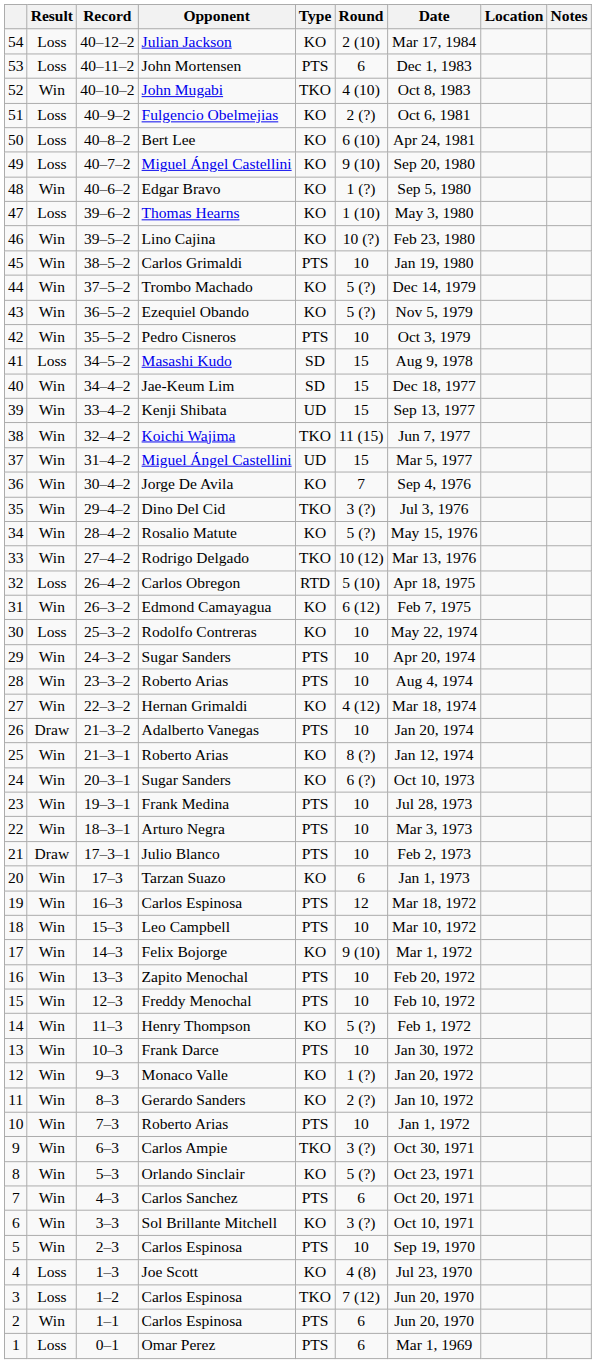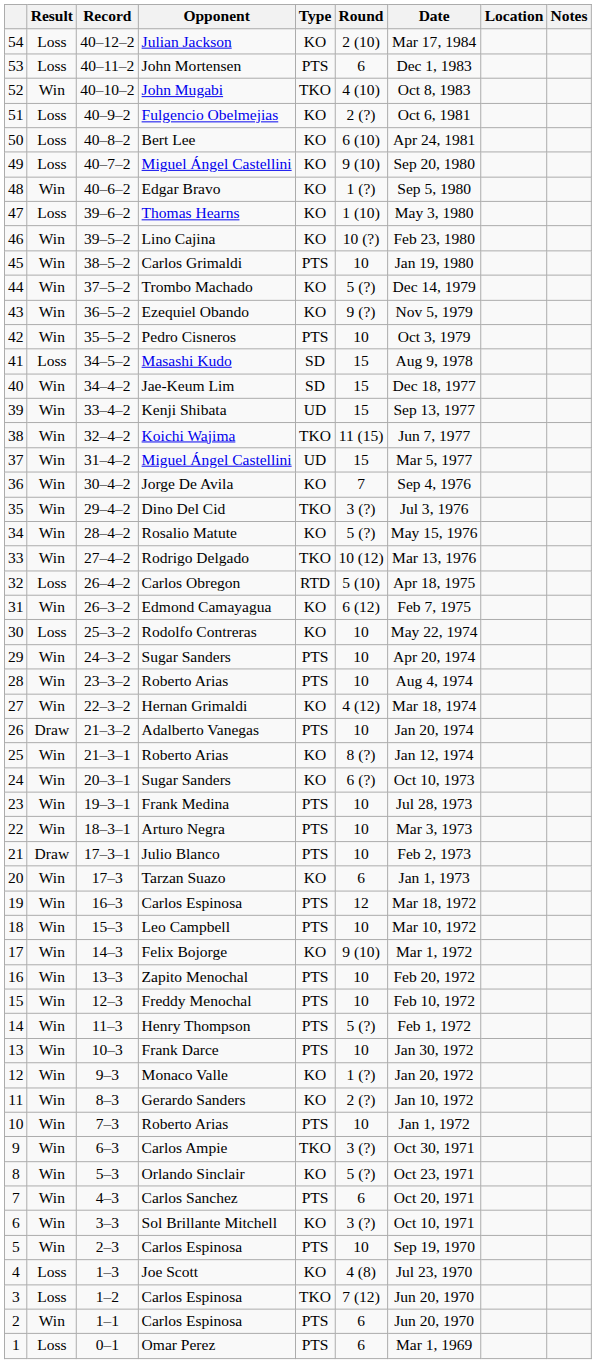(361, 312) 5 (?) -> (361, 312) 9 (?)
(315, 1025) KO -> (315, 1025) PTS
